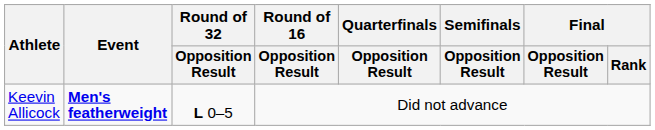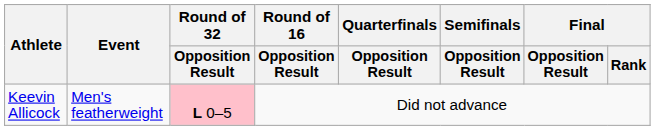(118, 105) bold -> (117, 105) normal
(213, 114) no background -> (212, 114) pink background
